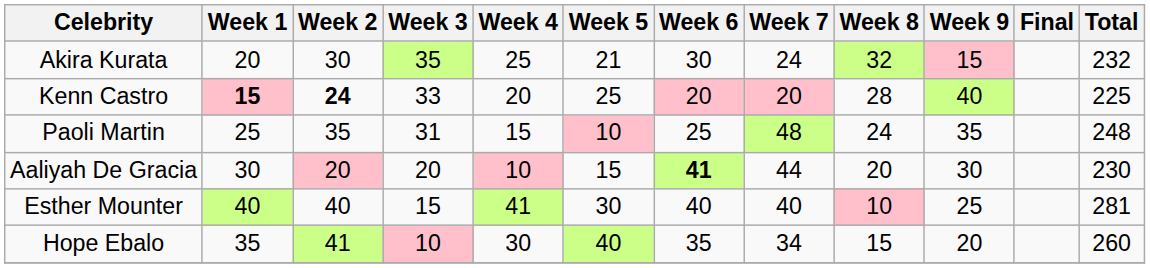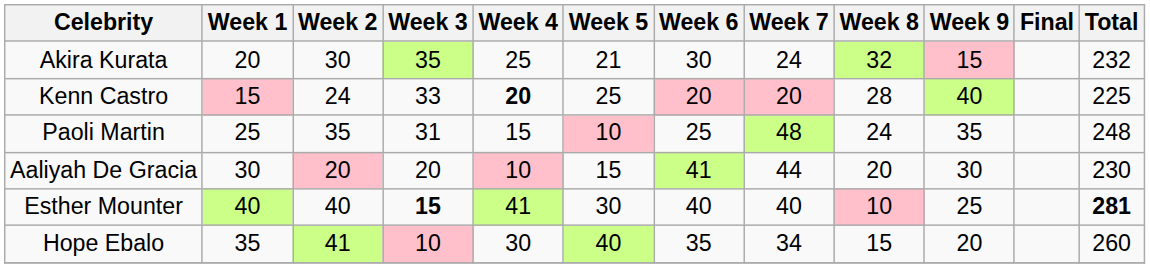(248, 96) bold -> (248, 96) normal
(338, 96) bold -> (338, 96) normal
(518, 96) normal -> (518, 96) bold
(699, 170) bold -> (699, 170) normal
(428, 206) normal -> (428, 206) bold
(1112, 206) normal -> (1112, 206) bold
